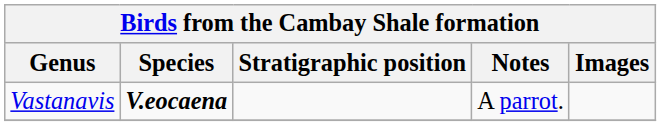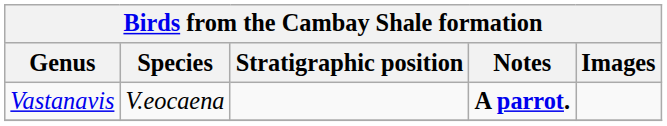(176, 100) bold -> (175, 100) normal
(521, 100) normal -> (522, 100) bold
